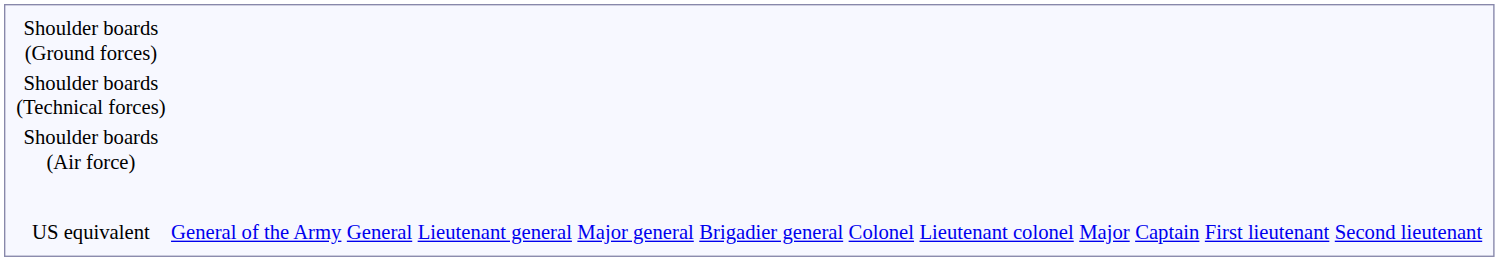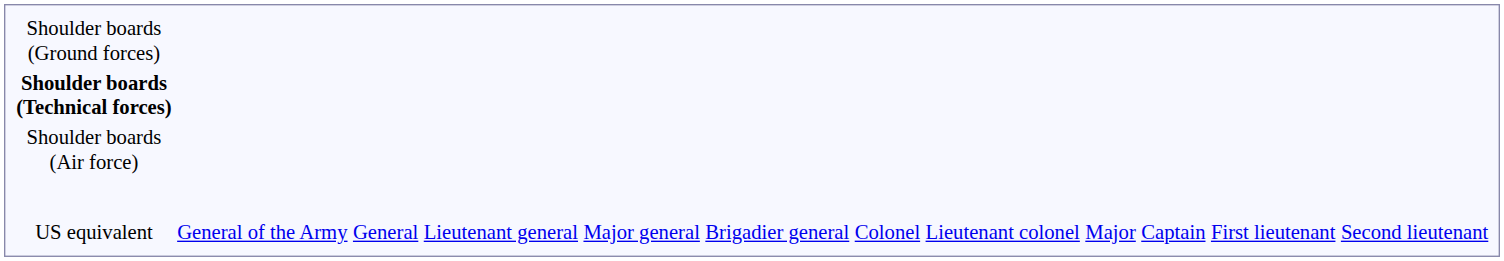(91, 94) normal -> (94, 94) bold
